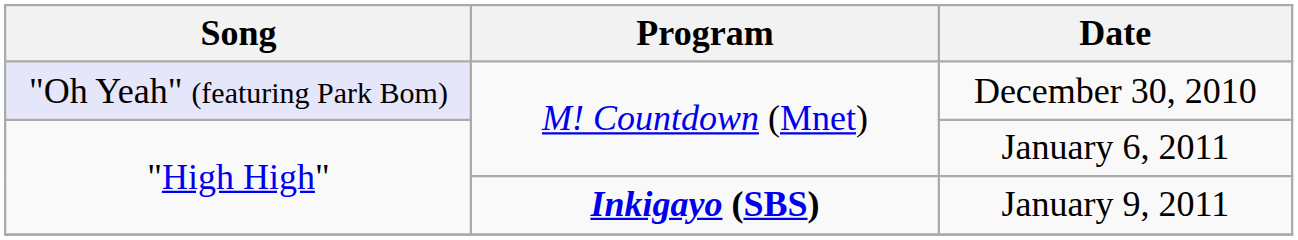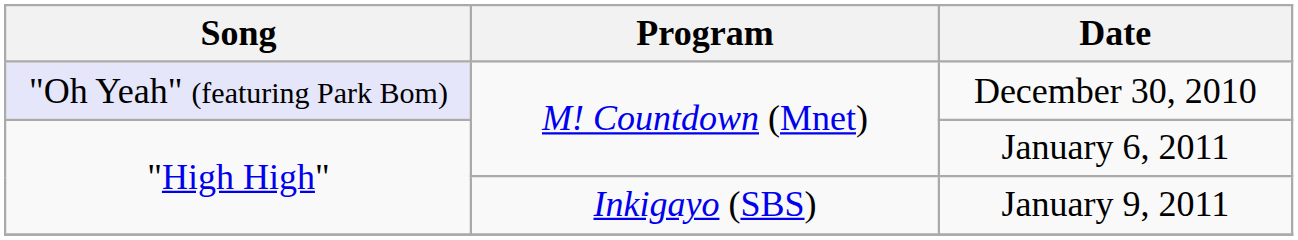(705, 204) bold -> (705, 204) normal
